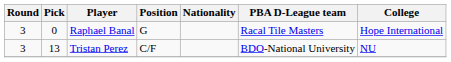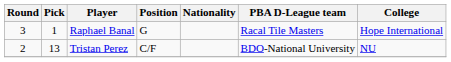(54, 30) 0 -> (54, 30) 1
(23, 48) 3 -> (23, 48) 2
